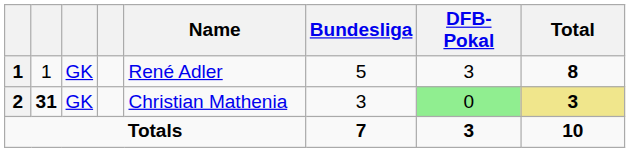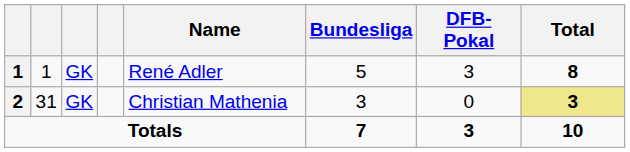(46, 101) bold -> (46, 101) normal
(469, 101) lightgreen background -> (469, 101) no background
